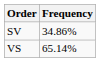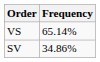rows swapped: (14, 31) <-> (14, 48)
